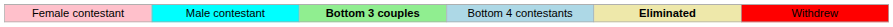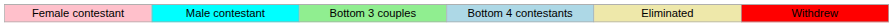(373, 13) bold -> (373, 13) normal
(667, 13) bold -> (667, 13) normal
